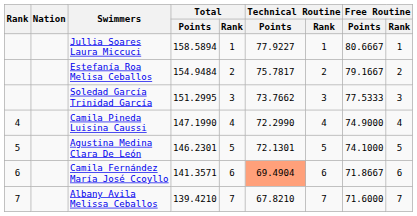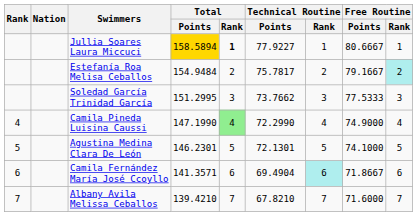(195, 47) no background -> (195, 47) gold background
(232, 47) normal -> (232, 47) bold
(399, 72) no background -> (399, 72) paleturquoise background
(232, 123) no background -> (232, 123) lightgreen background
(275, 173) lightsalmon background -> (275, 173) no background
(324, 173) no background -> (324, 173) paleturquoise background
